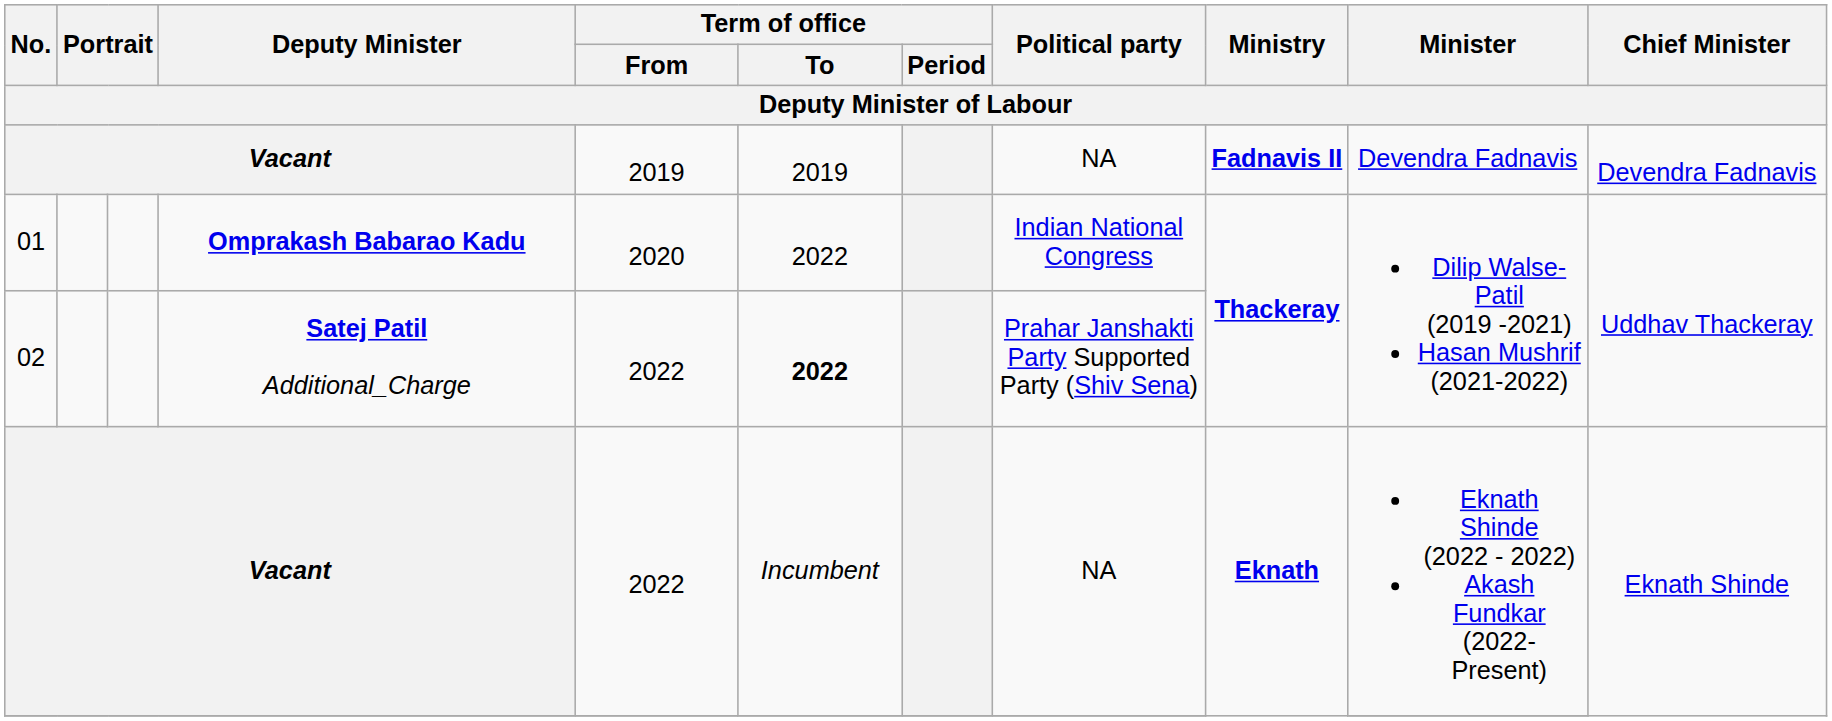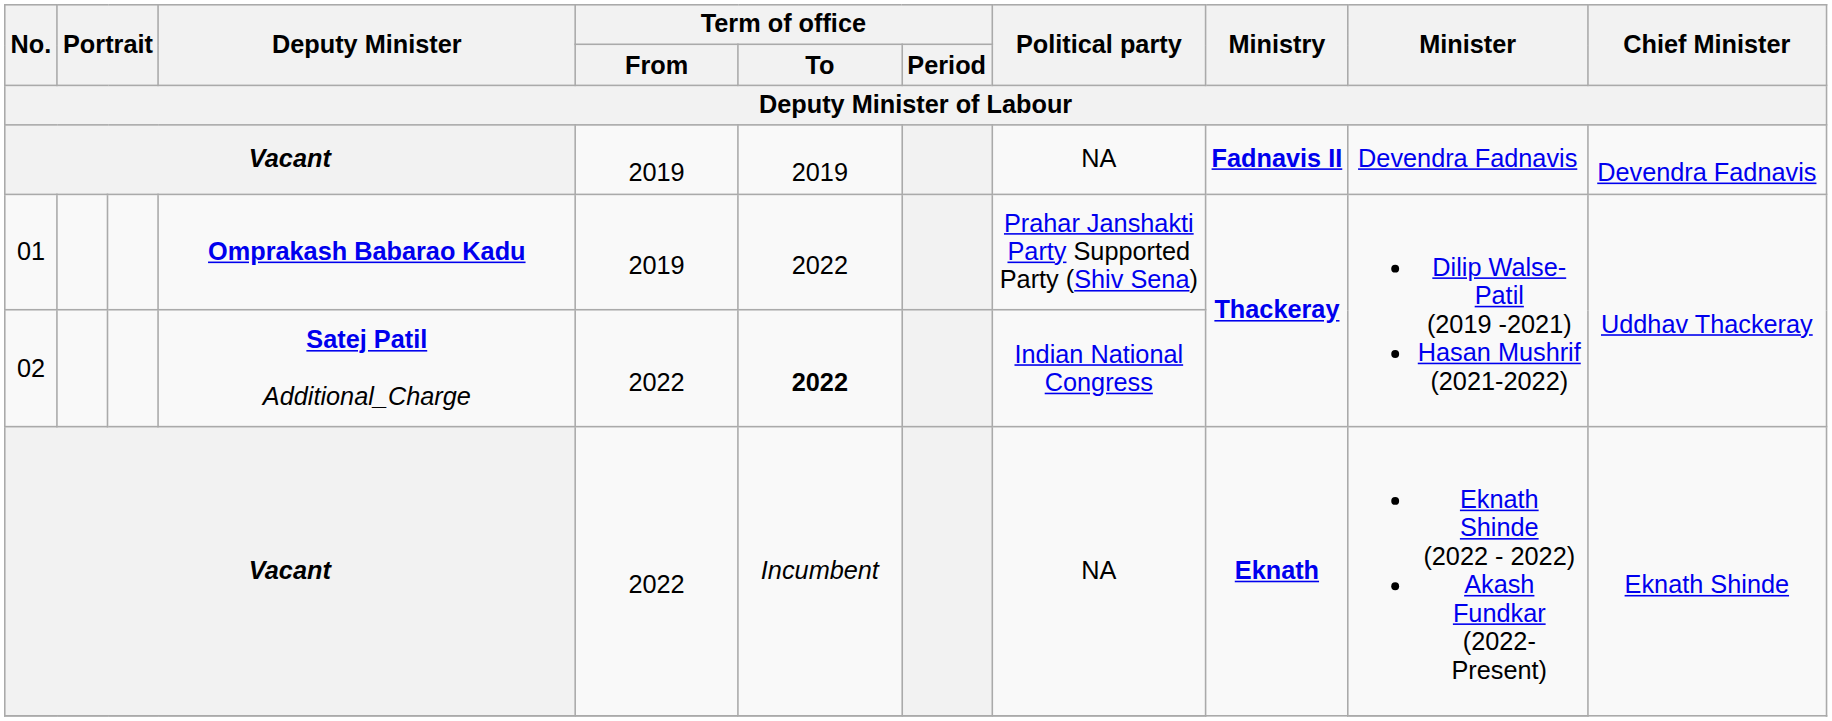(657, 255) 2020 -> (657, 265) 2019
(1099, 241) Indian National Congress -> (1099, 251) Prahar Janshakti Party Supported Party (Shiv Sena)
(1099, 357) Prahar Janshakti Party Supported Party (Shiv Sena) -> (1099, 367) Indian National Congress
